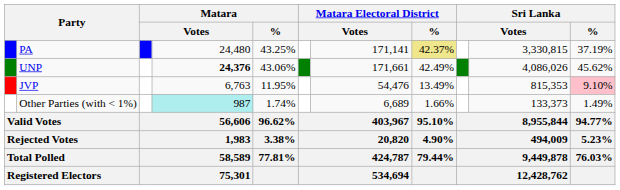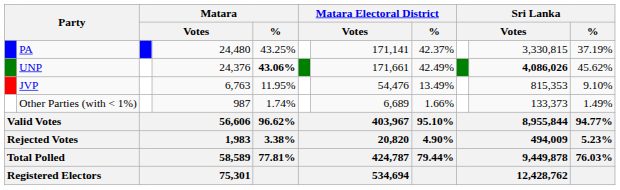(436, 49) khaki background -> (436, 49) no background
(235, 67) bold -> (235, 67) normal
(278, 67) normal -> (277, 67) bold
(545, 67) normal -> (545, 67) bold
(598, 85) pink background -> (598, 85) no background
(242, 103) paleturquoise background -> (242, 103) no background
